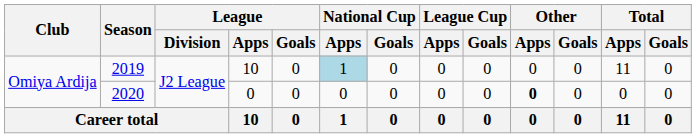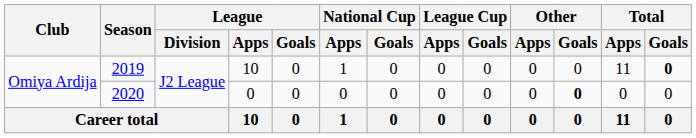(343, 68) lightblue background -> (343, 68) no background
(668, 68) normal -> (668, 68) bold
(533, 94) bold -> (533, 94) normal
(578, 94) normal -> (578, 94) bold
